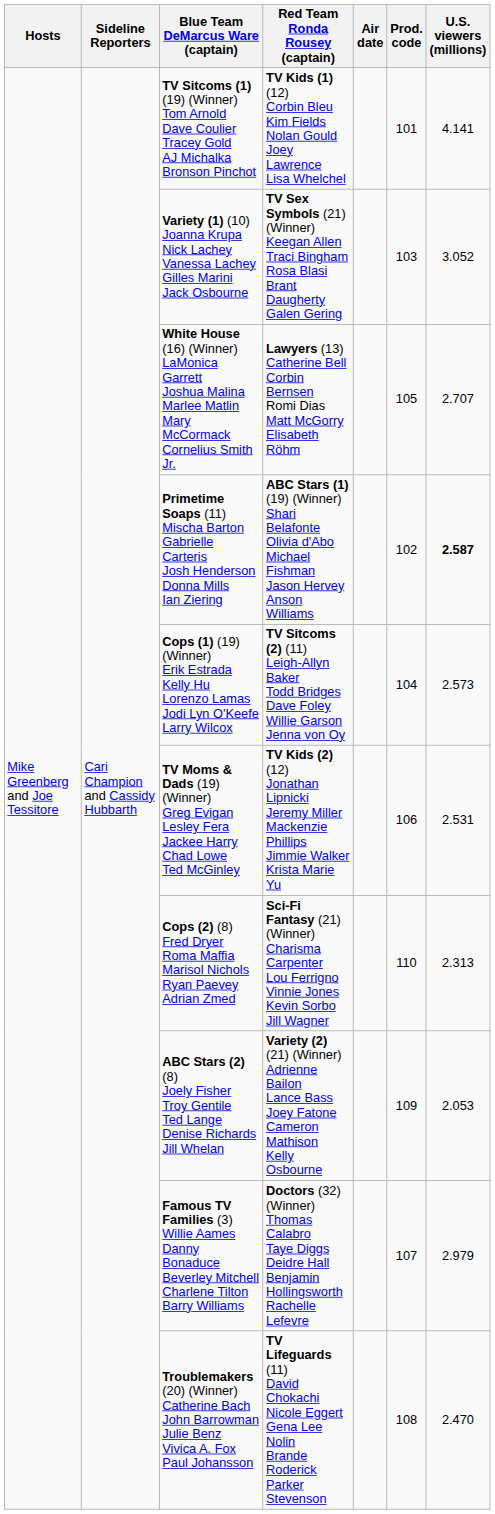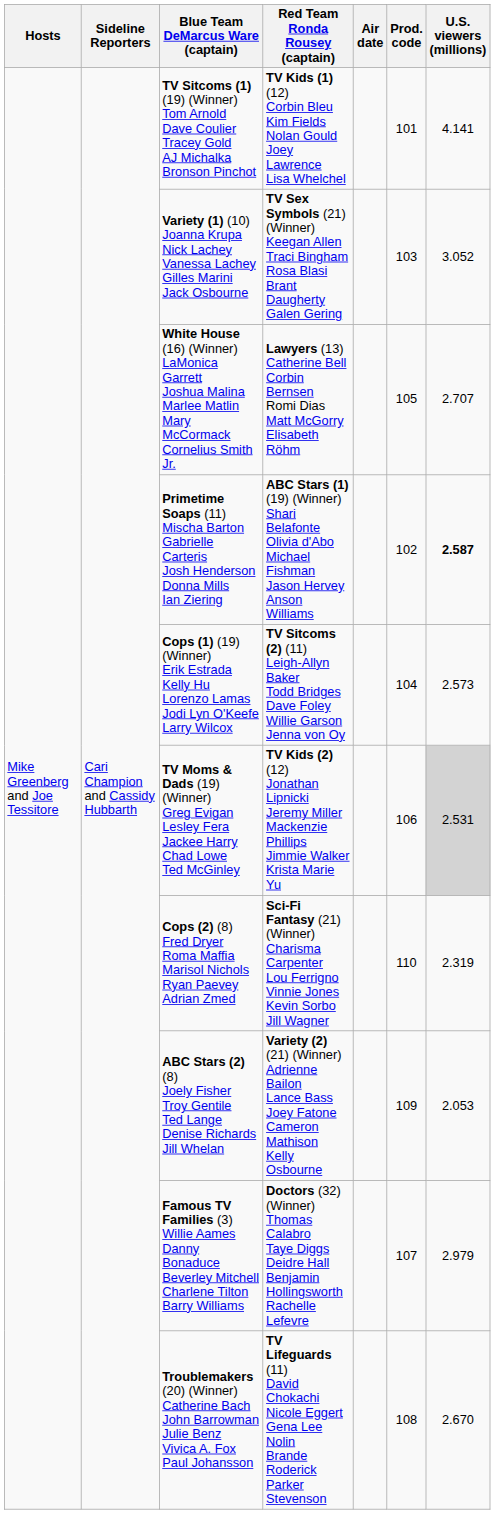(458, 820) no background -> (458, 820) lightgrey background
(458, 963) 2.313 -> (458, 963) 2.319
(458, 1420) 2.470 -> (458, 1420) 2.670
